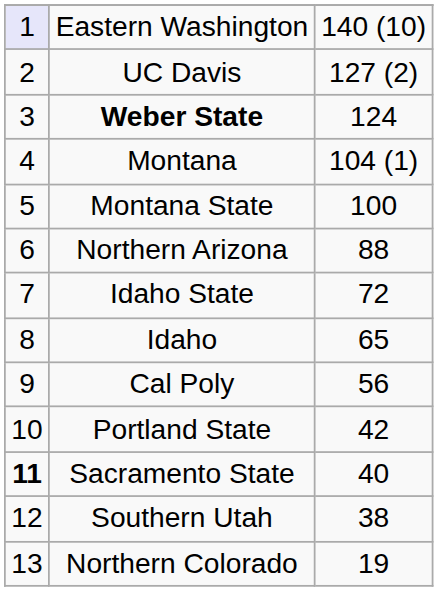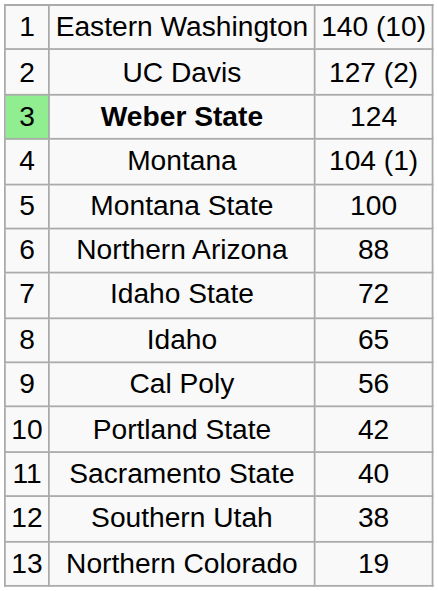(27, 26) lavender background -> (27, 26) no background
(27, 116) no background -> (27, 116) lightgreen background
(27, 473) bold -> (27, 473) normal
